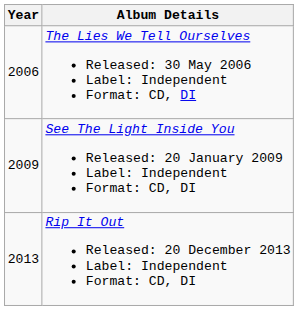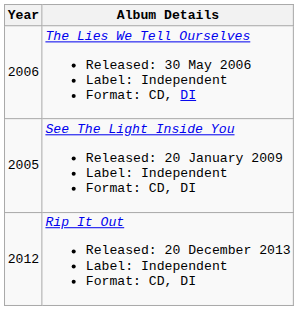(23, 166) 2009 -> (23, 166) 2005
(23, 259) 2013 -> (23, 259) 2012
